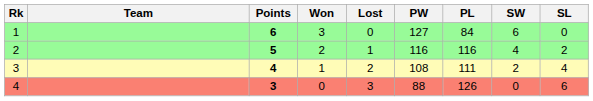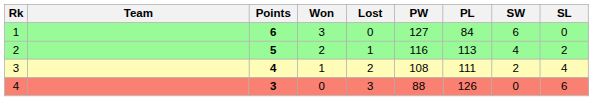(467, 50) 116 -> (467, 50) 113
